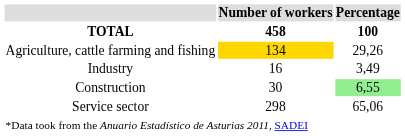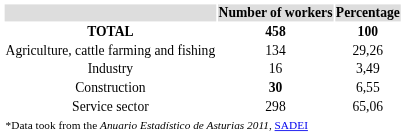(276, 50) gold background -> (276, 50) no background
(276, 87) normal -> (276, 87) bold
(368, 87) lightgreen background -> (368, 87) no background
